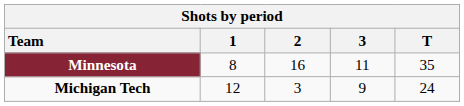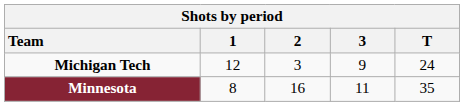rows swapped: (102, 64) <-> (102, 88)
